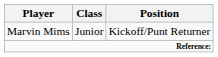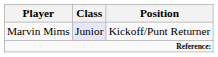(89, 31) no background -> (89, 31) lavender background
